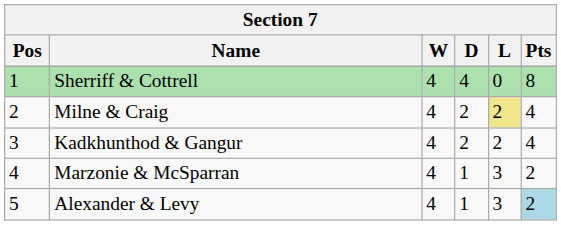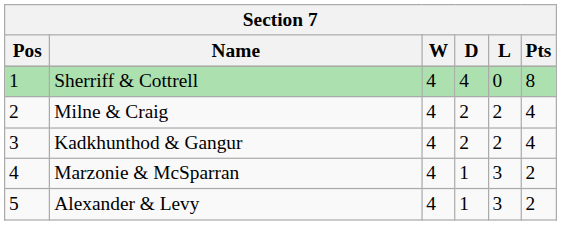(497, 111) khaki background -> (497, 111) no background
(530, 204) lightblue background -> (530, 204) no background
